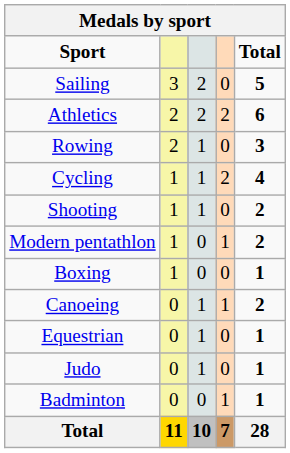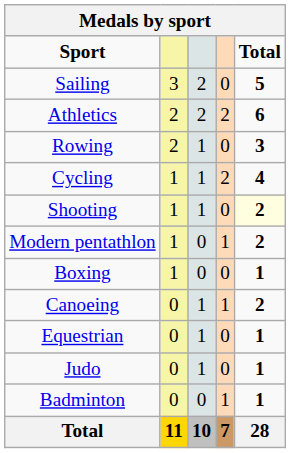(260, 209) no background -> (260, 209) lightyellow background
